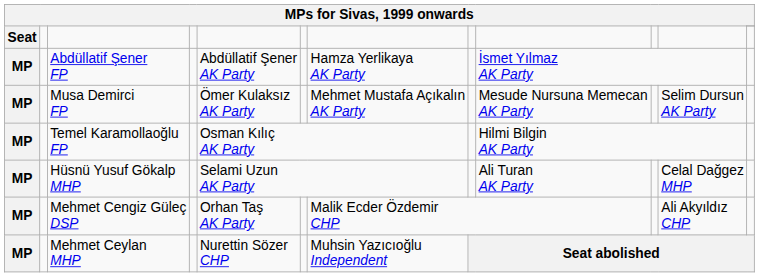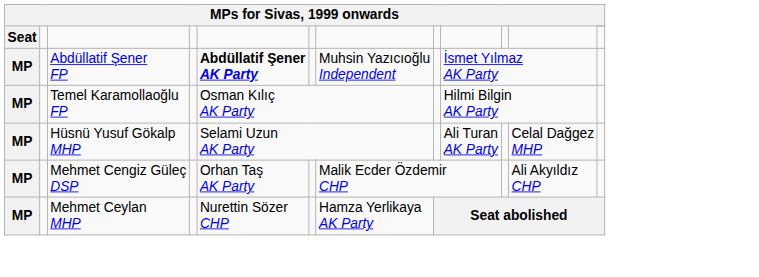(248, 66) normal -> (253, 66) bold
(362, 66) Hamza Yerlikaya AK Party -> (375, 66) Muhsin Yazıcıoğlu Independent
- row: (92, 104)
(366, 253) Muhsin Yazıcıoğlu Independent -> (370, 216) Hamza Yerlikaya AK Party
